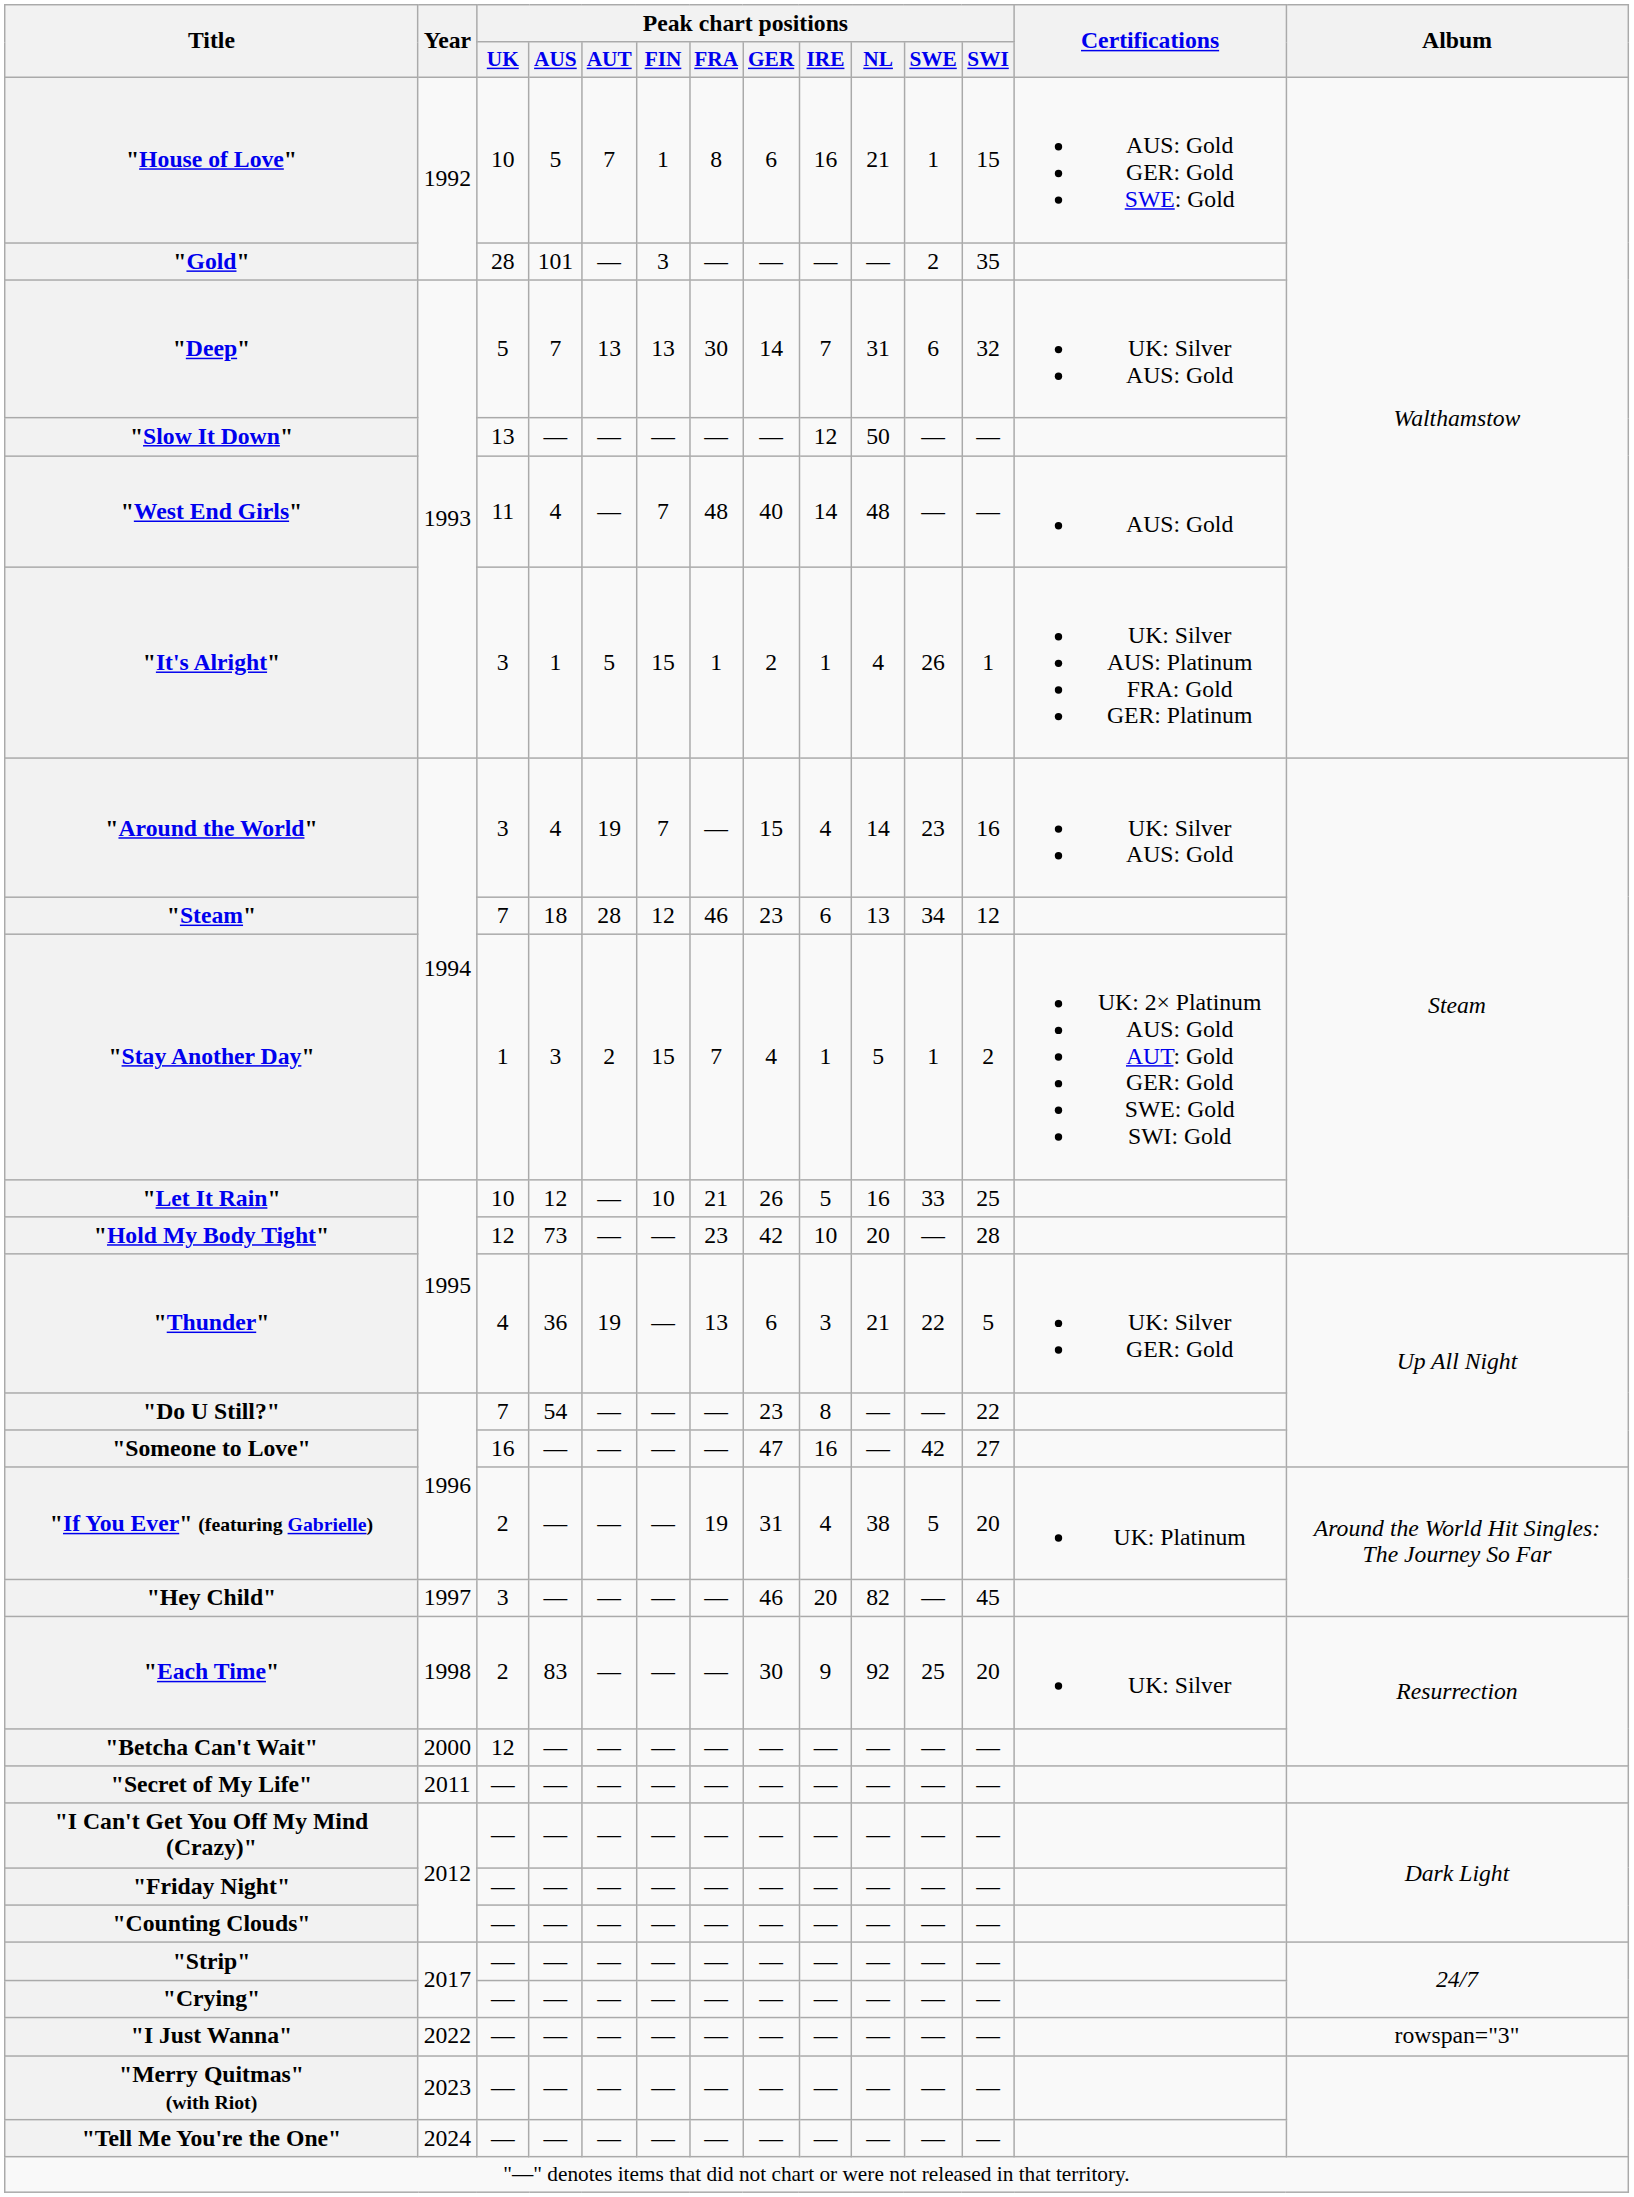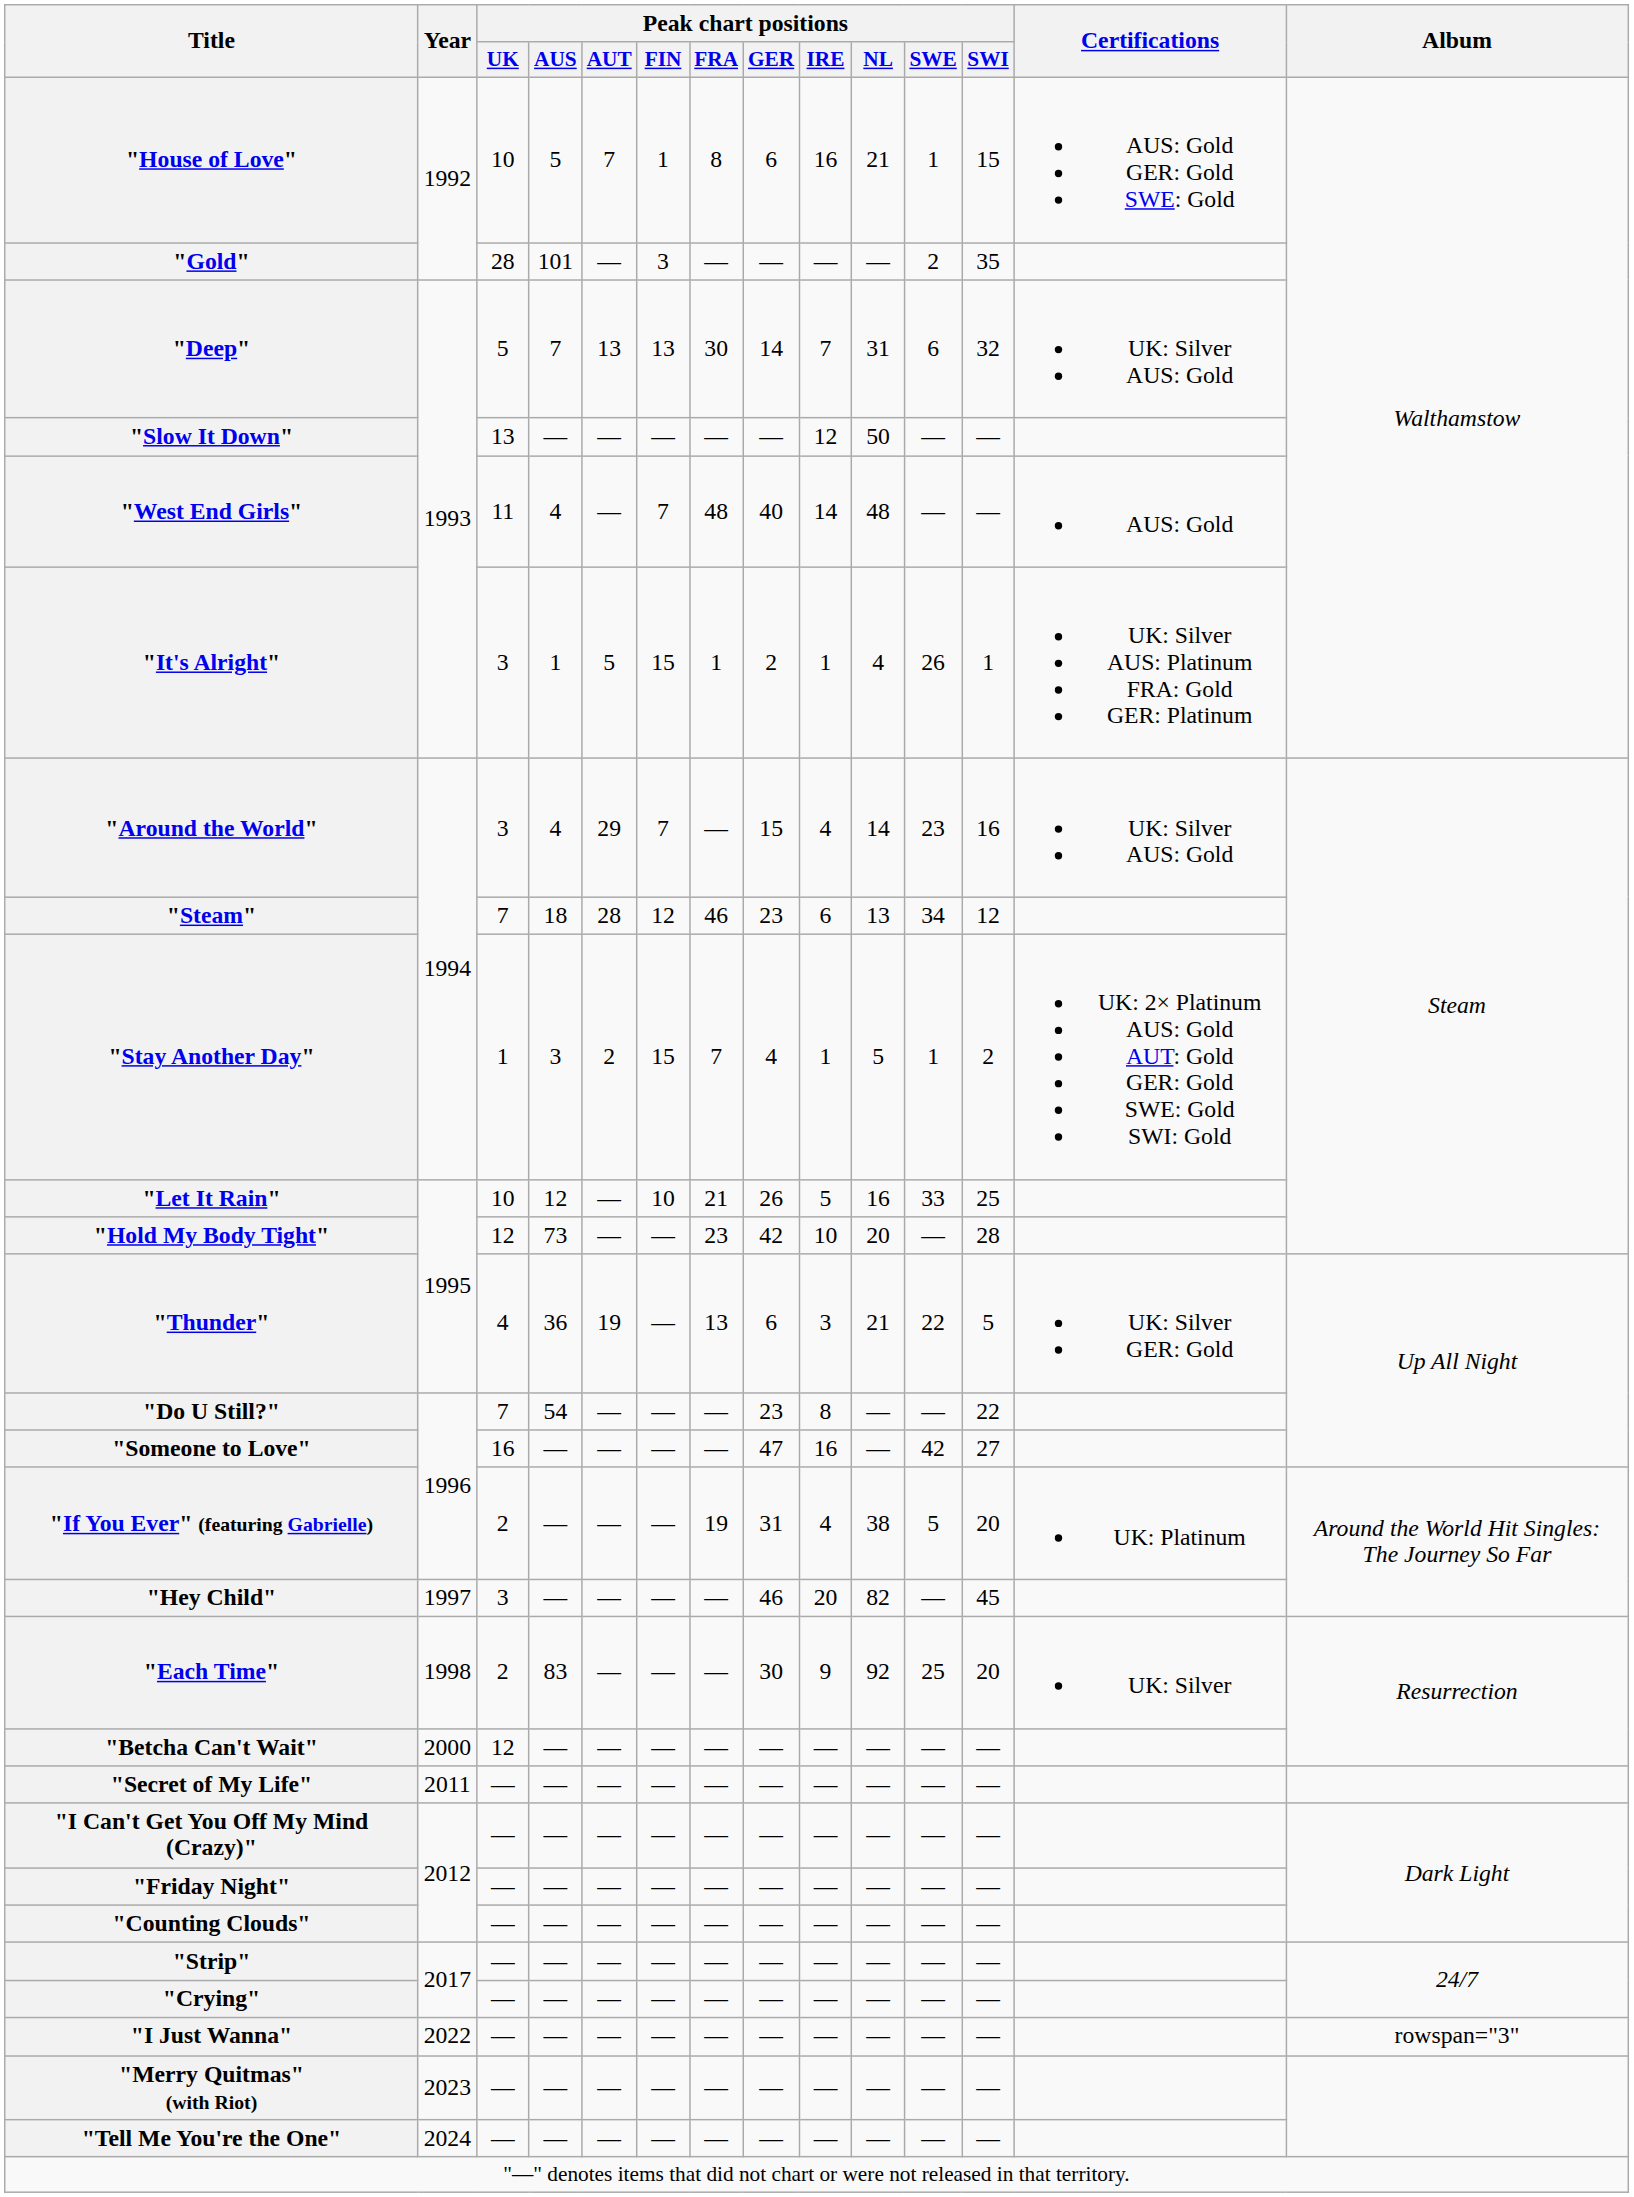(609, 827) 19 -> (609, 827) 29
